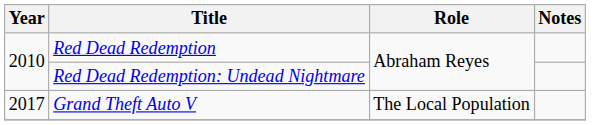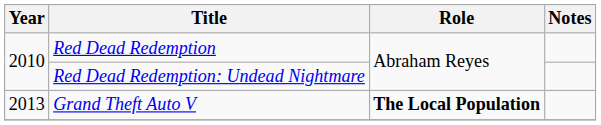(27, 104) 2017 -> (27, 104) 2013
(452, 104) normal -> (457, 104) bold
